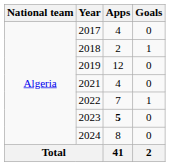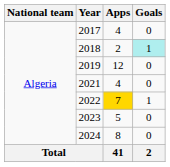(149, 48) no background -> (149, 48) paleturquoise background
(118, 100) no background -> (118, 100) gold background
(118, 118) bold -> (118, 118) normal
